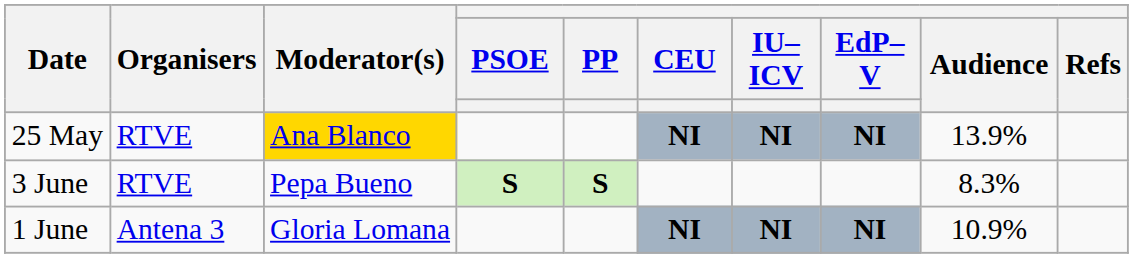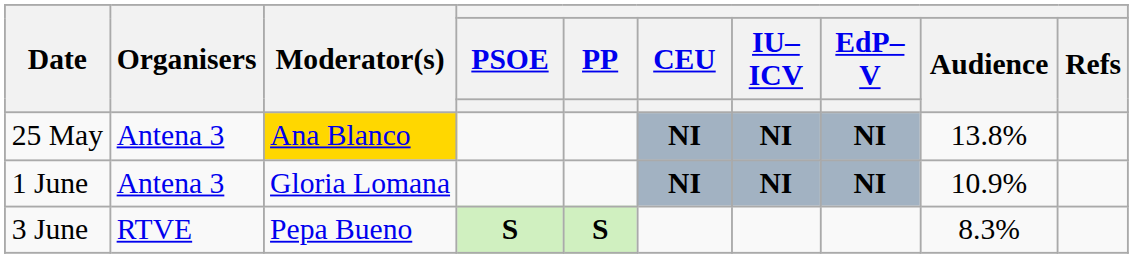(154, 135) RTVE -> (170, 135) Antena 3
(989, 135) 13.9% -> (989, 135) 13.8%
rows swapped: (50, 229) <-> (50, 182)
